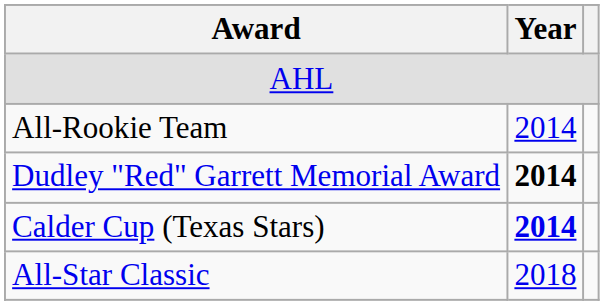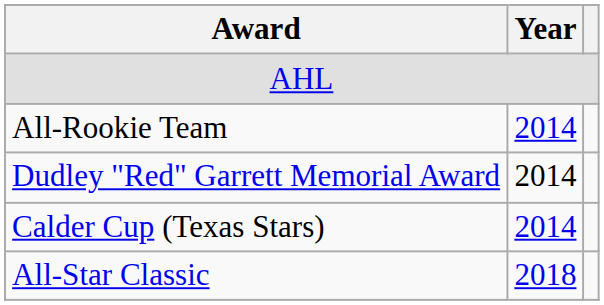(545, 176) bold -> (545, 176) normal
(545, 226) bold -> (545, 226) normal
